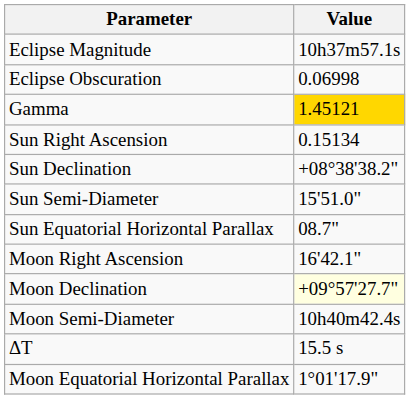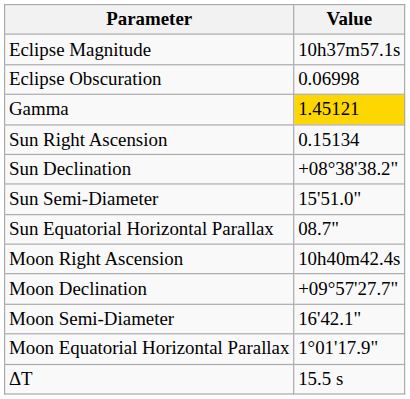(330, 259) 16'42.1" -> (349, 259) 10h40m42.4s
(348, 288) lightyellow background -> (348, 288) no background
(349, 318) 10h40m42.4s -> (330, 318) 16'42.1"
rows swapped: (149, 378) <-> (21, 348)
